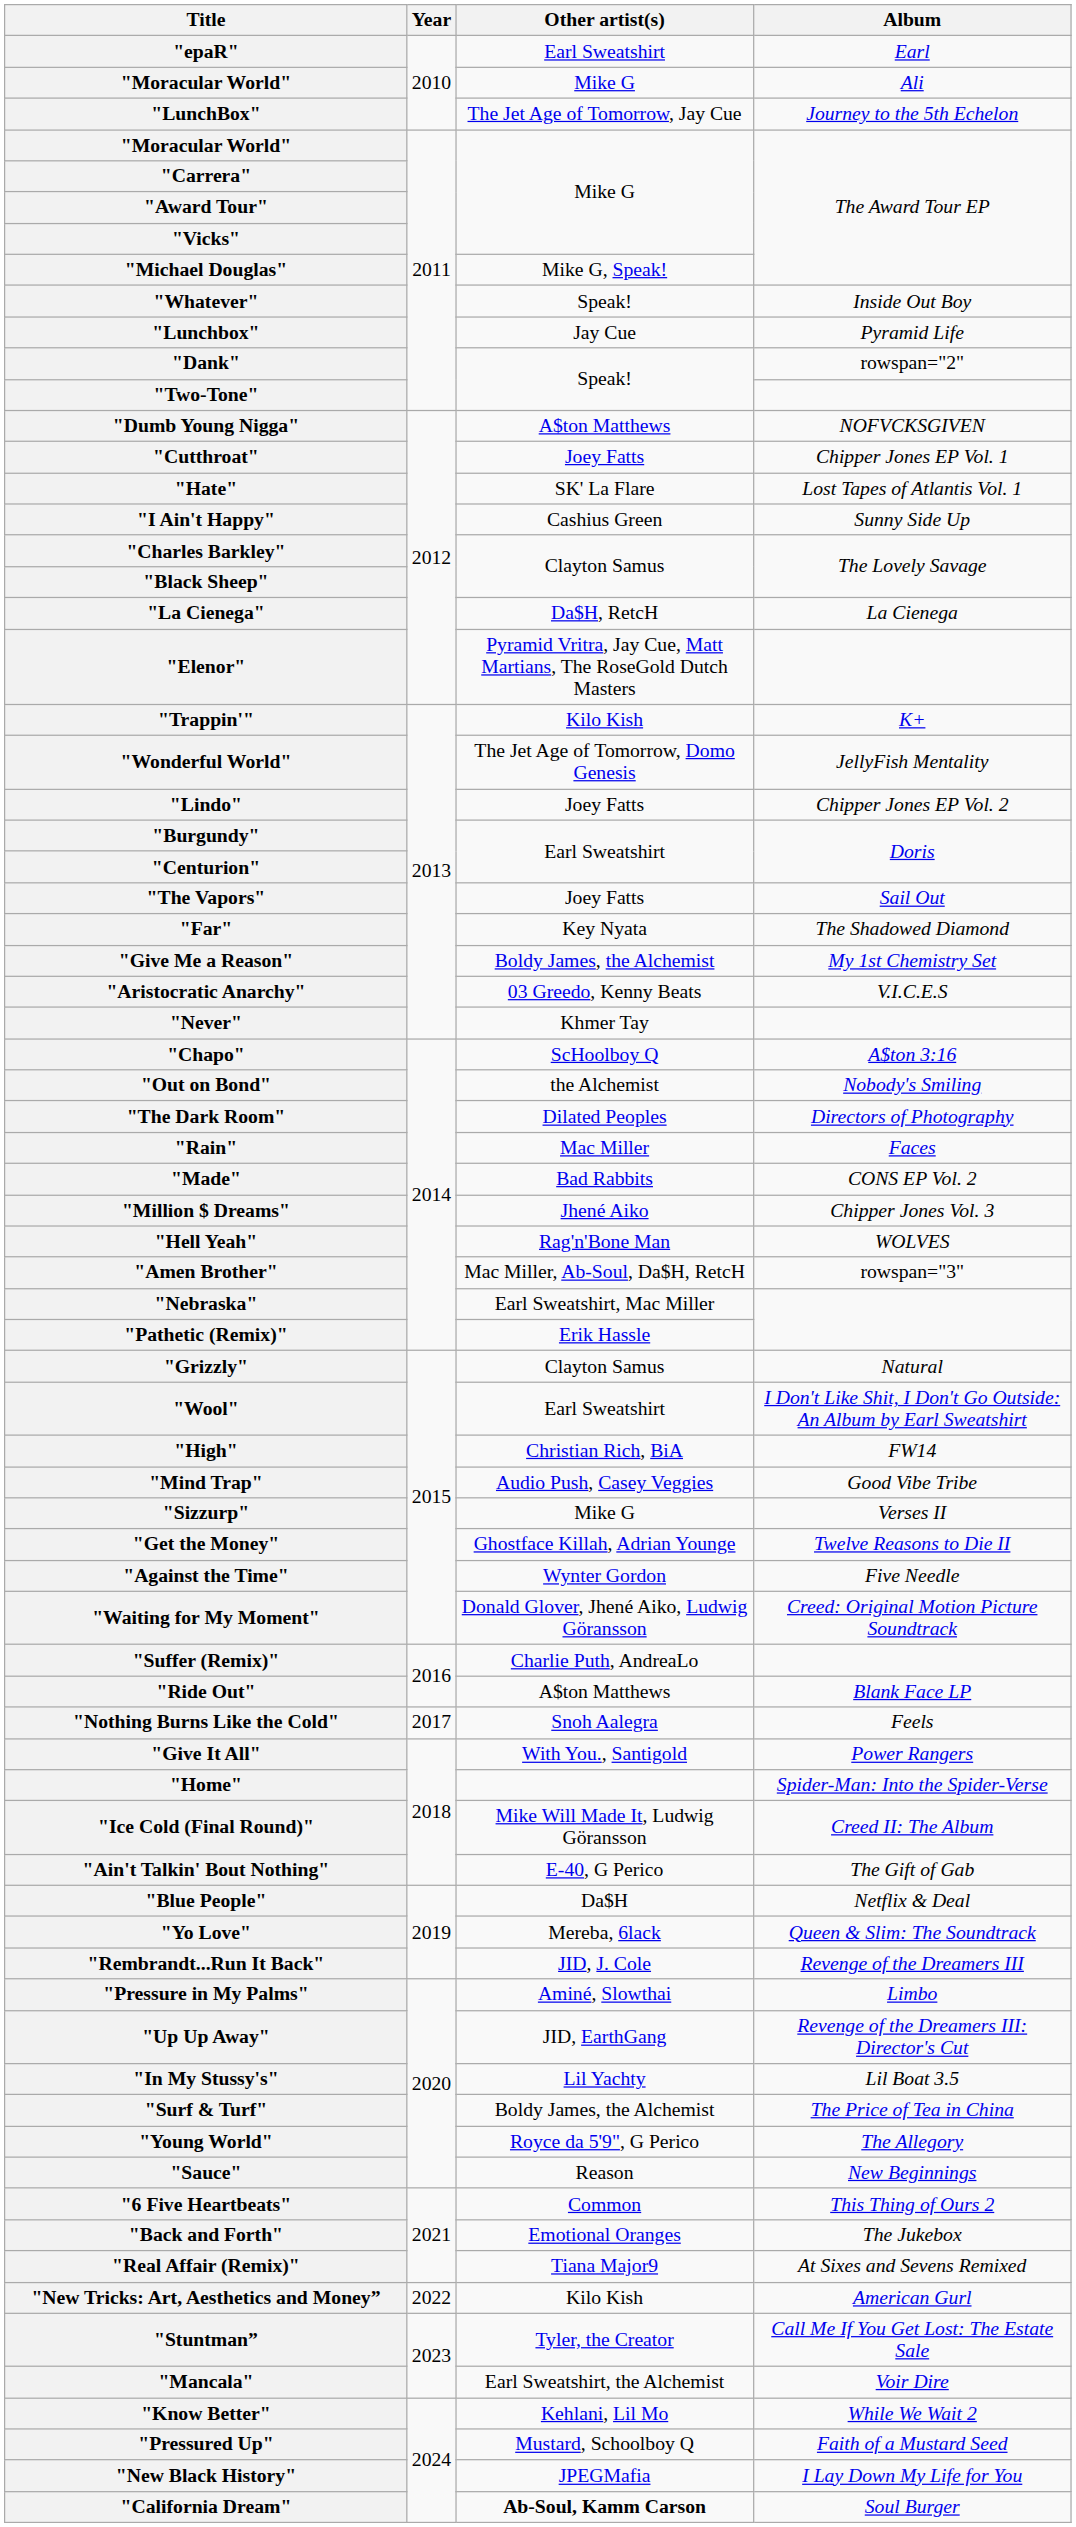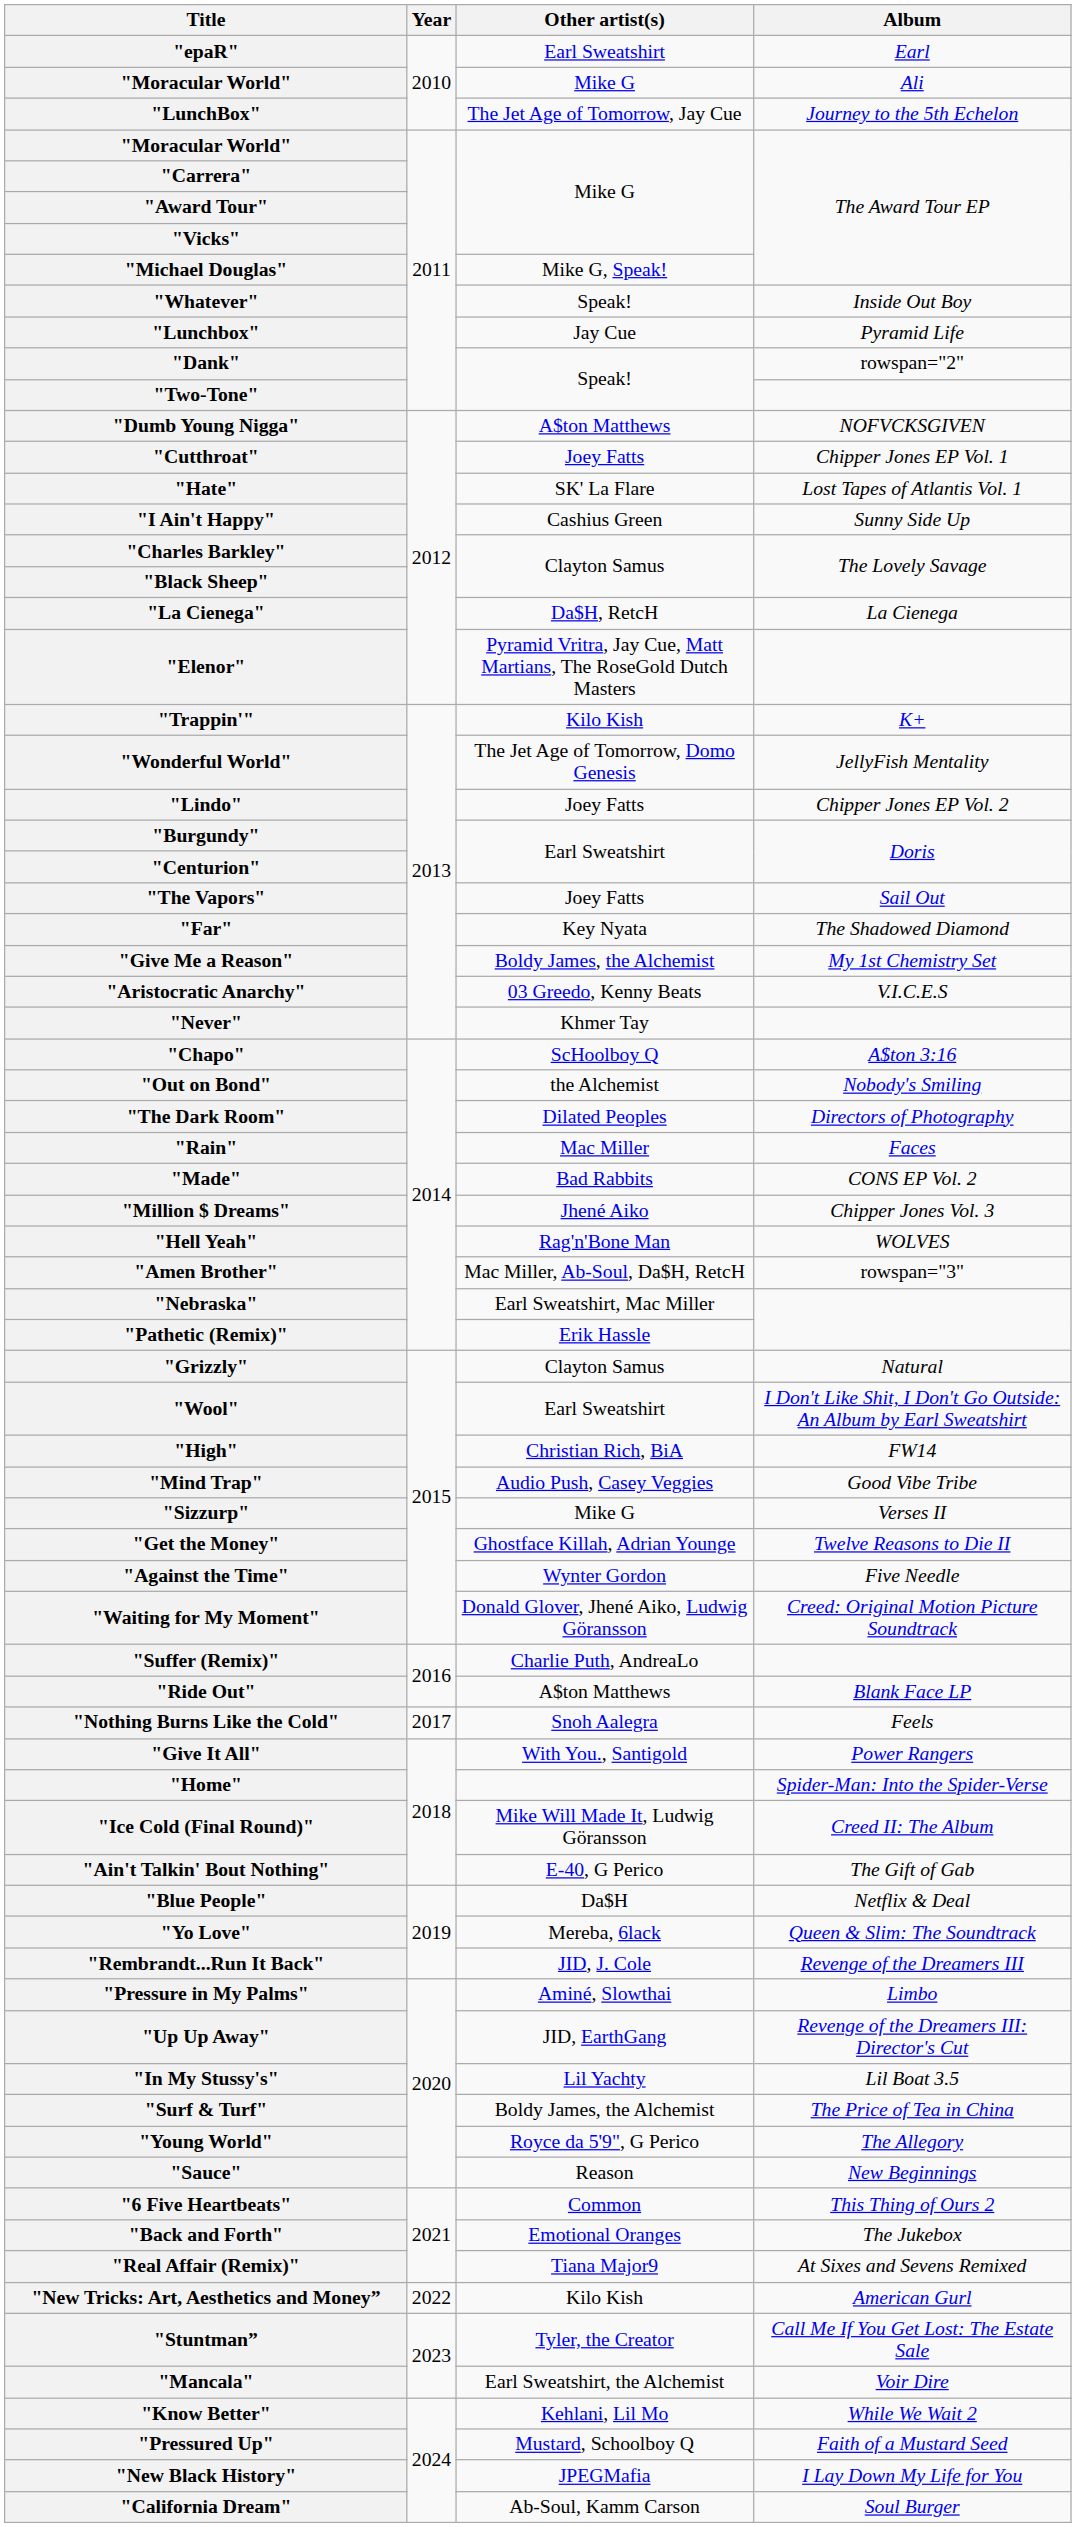(605, 2506) bold -> (605, 2506) normal
